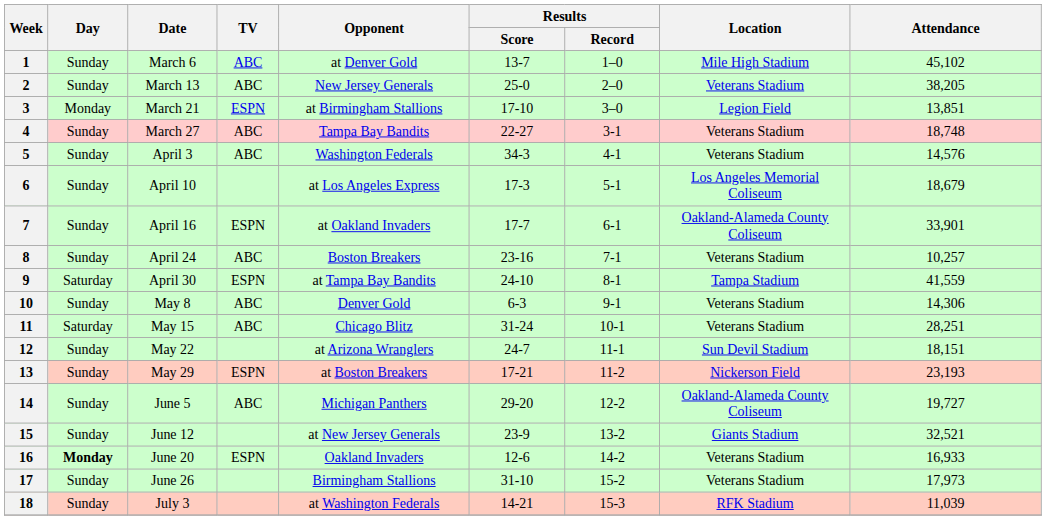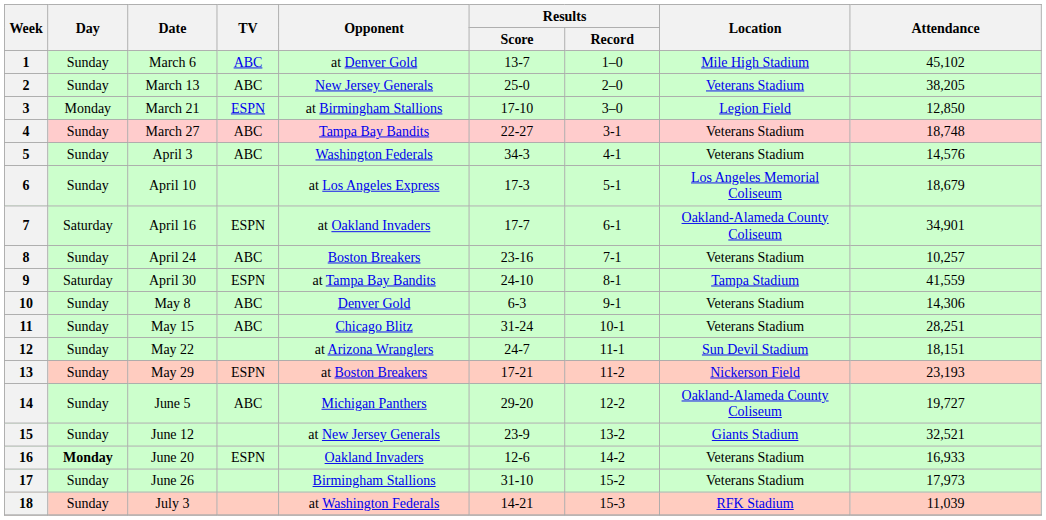(946, 108) 13,851 -> (946, 108) 12,850
(88, 225) Sunday -> (88, 225) Saturday
(946, 225) 33,901 -> (946, 225) 34,901
(88, 326) Saturday -> (88, 326) Sunday
